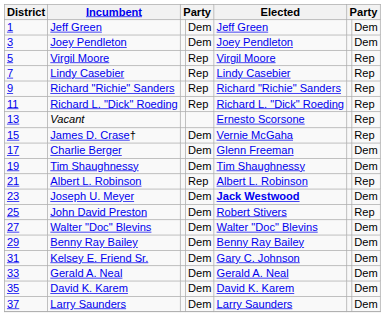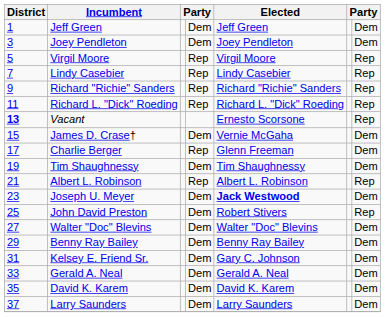(13, 120) normal -> (13, 120) bold
(365, 135) Rep -> (366, 135) Dem
(200, 150) Dem -> (198, 150) Rep
